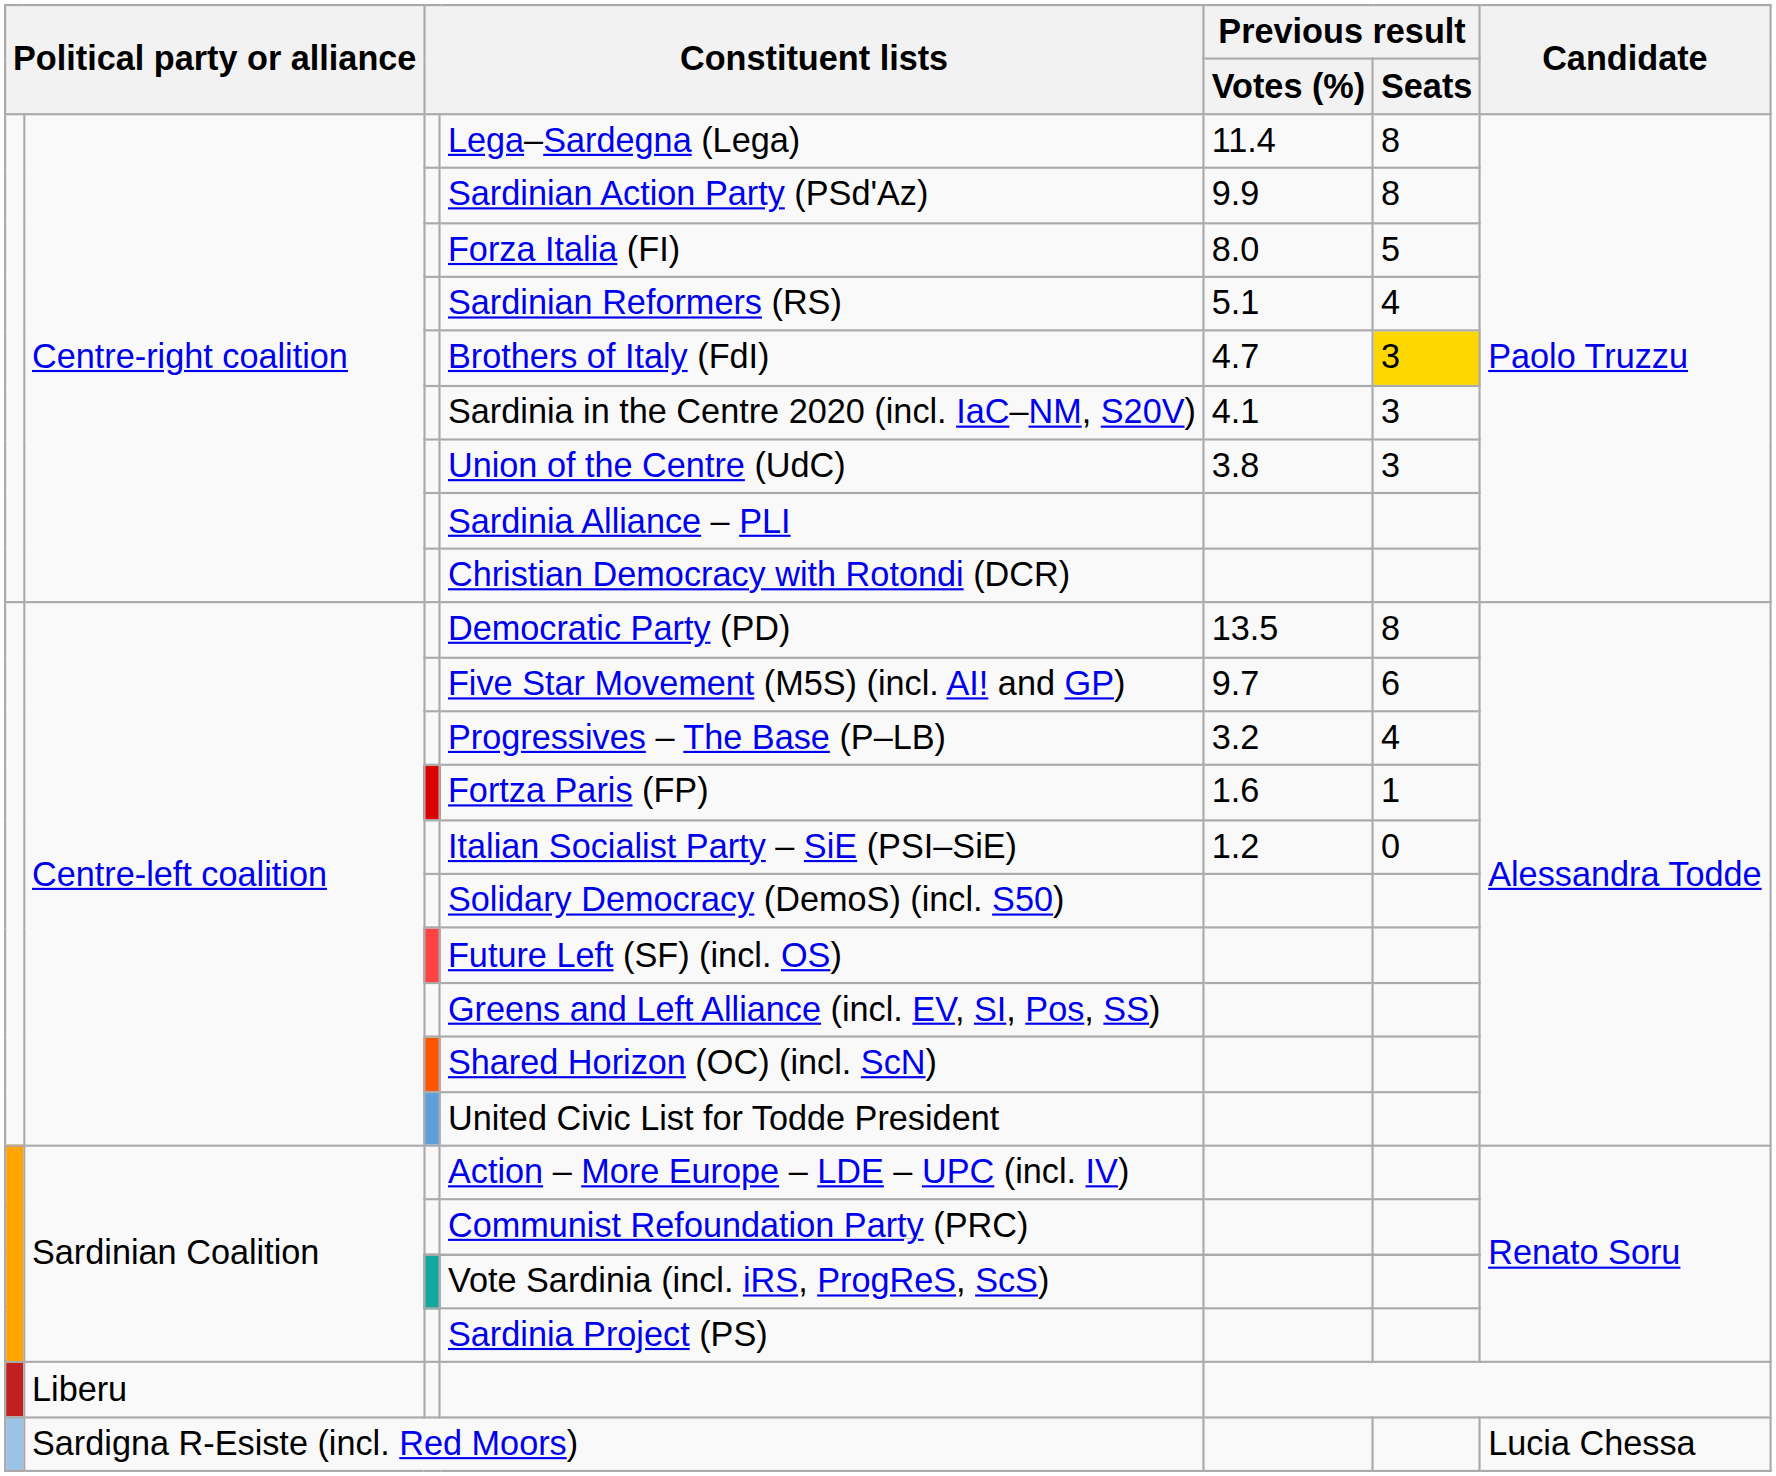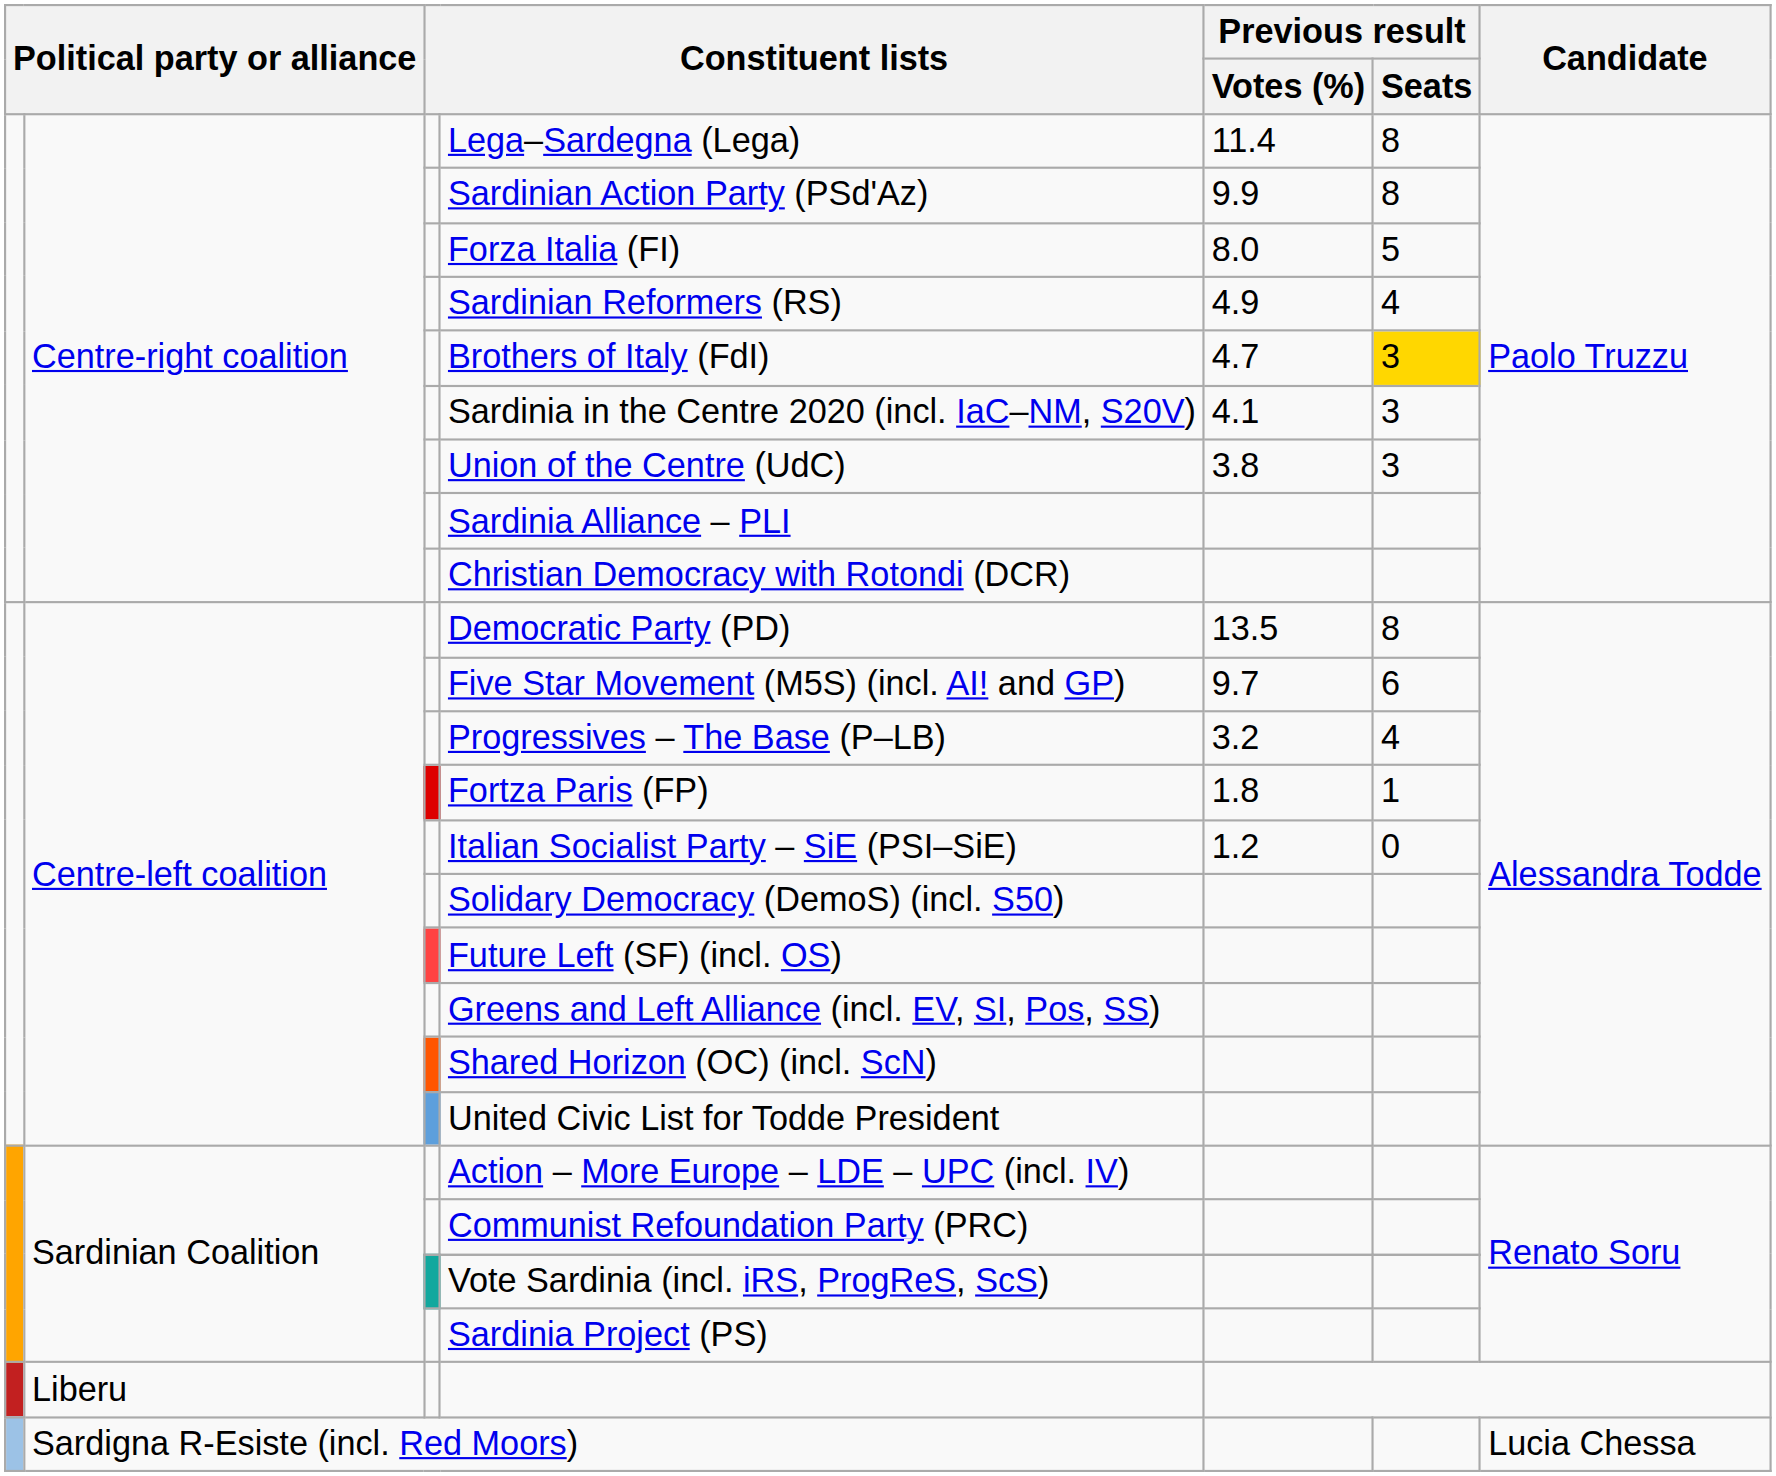(1236, 303) 5.1 -> (1236, 303) 4.9
(1236, 791) 1.6 -> (1236, 791) 1.8
